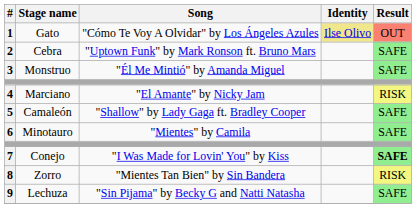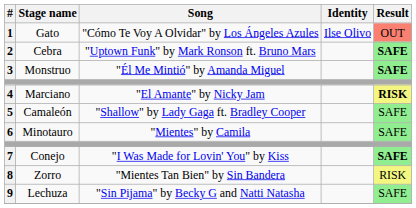(348, 32) khaki background -> (348, 32) no background
(393, 51) normal -> (393, 51) bold
(393, 70) normal -> (393, 70) bold
(393, 94) normal -> (393, 94) bold
